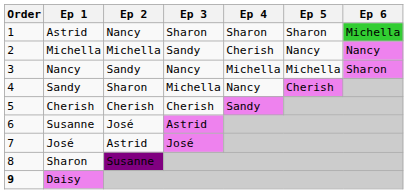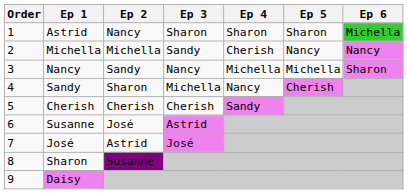(11, 180) bold -> (11, 180) normal
